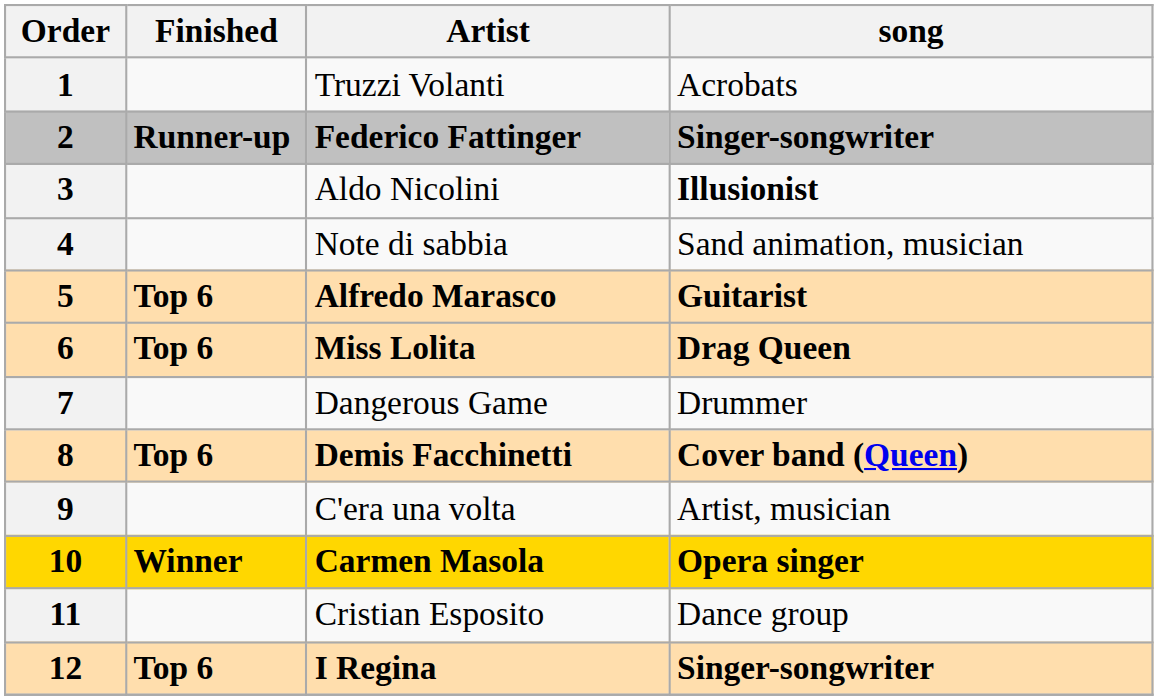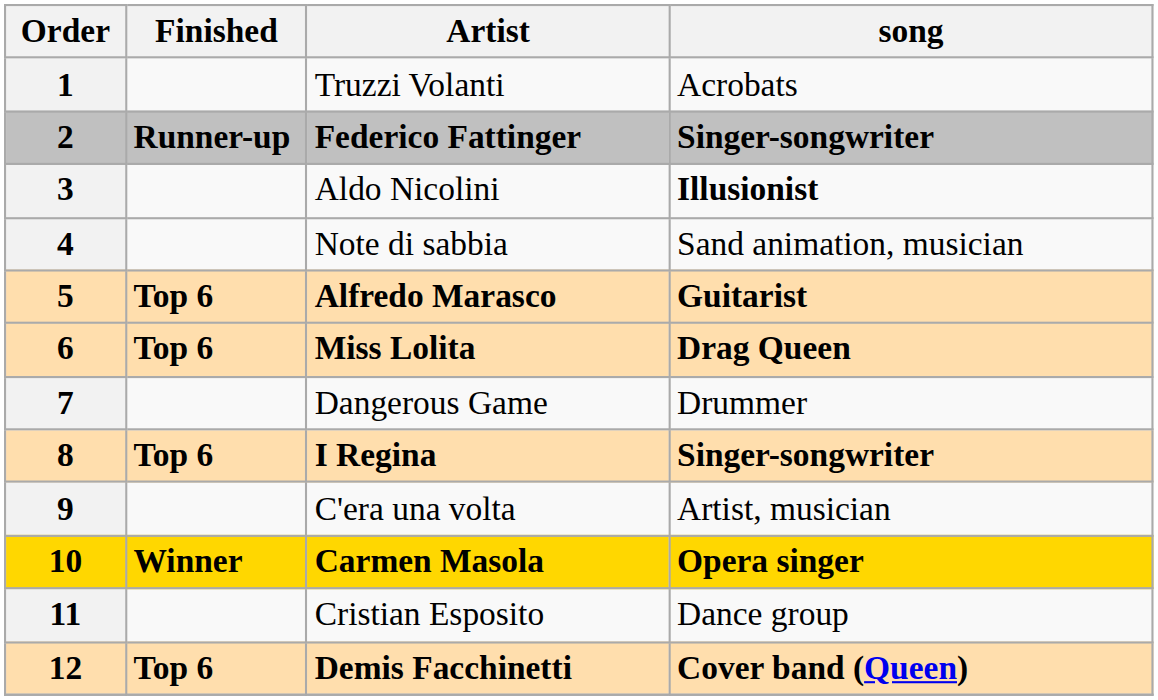(443, 455) Demis Facchinetti -> (376, 455) I Regina
(823, 455) Cover band (Queen) -> (806, 455) Singer-songwriter
(376, 667) I Regina -> (443, 667) Demis Facchinetti
(806, 667) Singer-songwriter -> (823, 667) Cover band (Queen)
